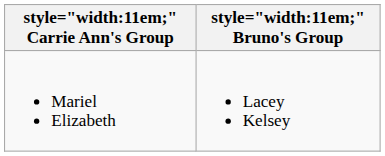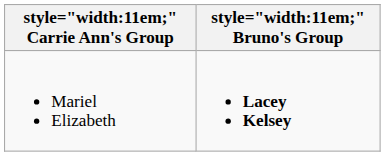(288, 111) normal -> (288, 111) bold
